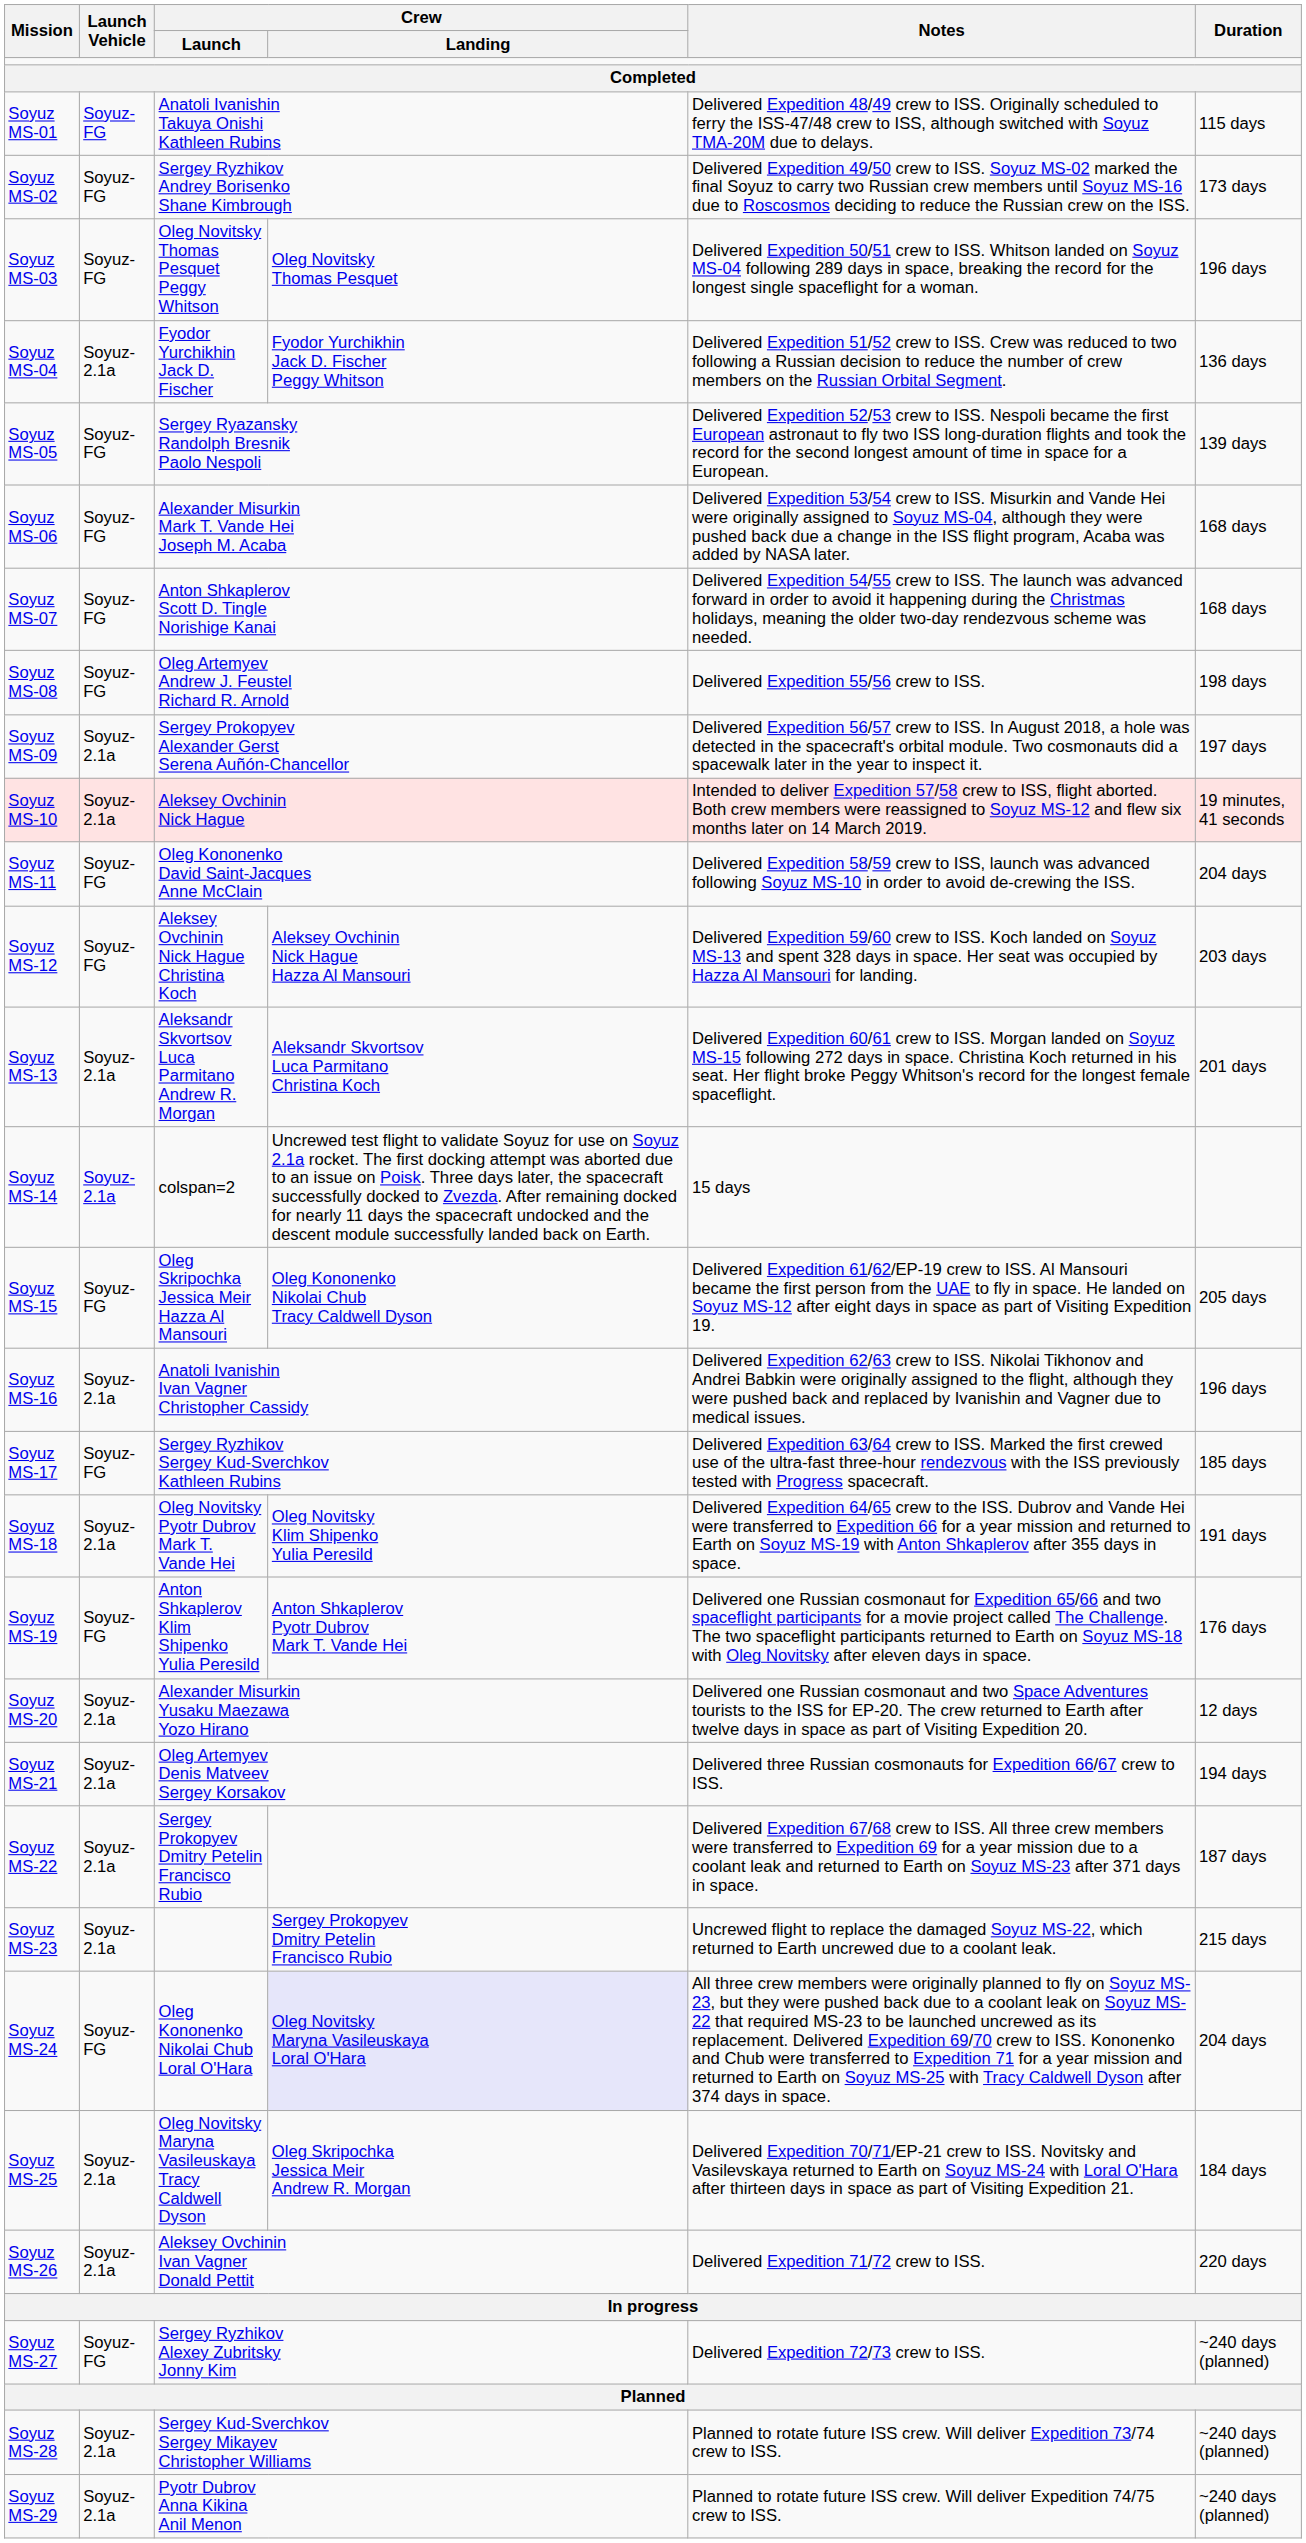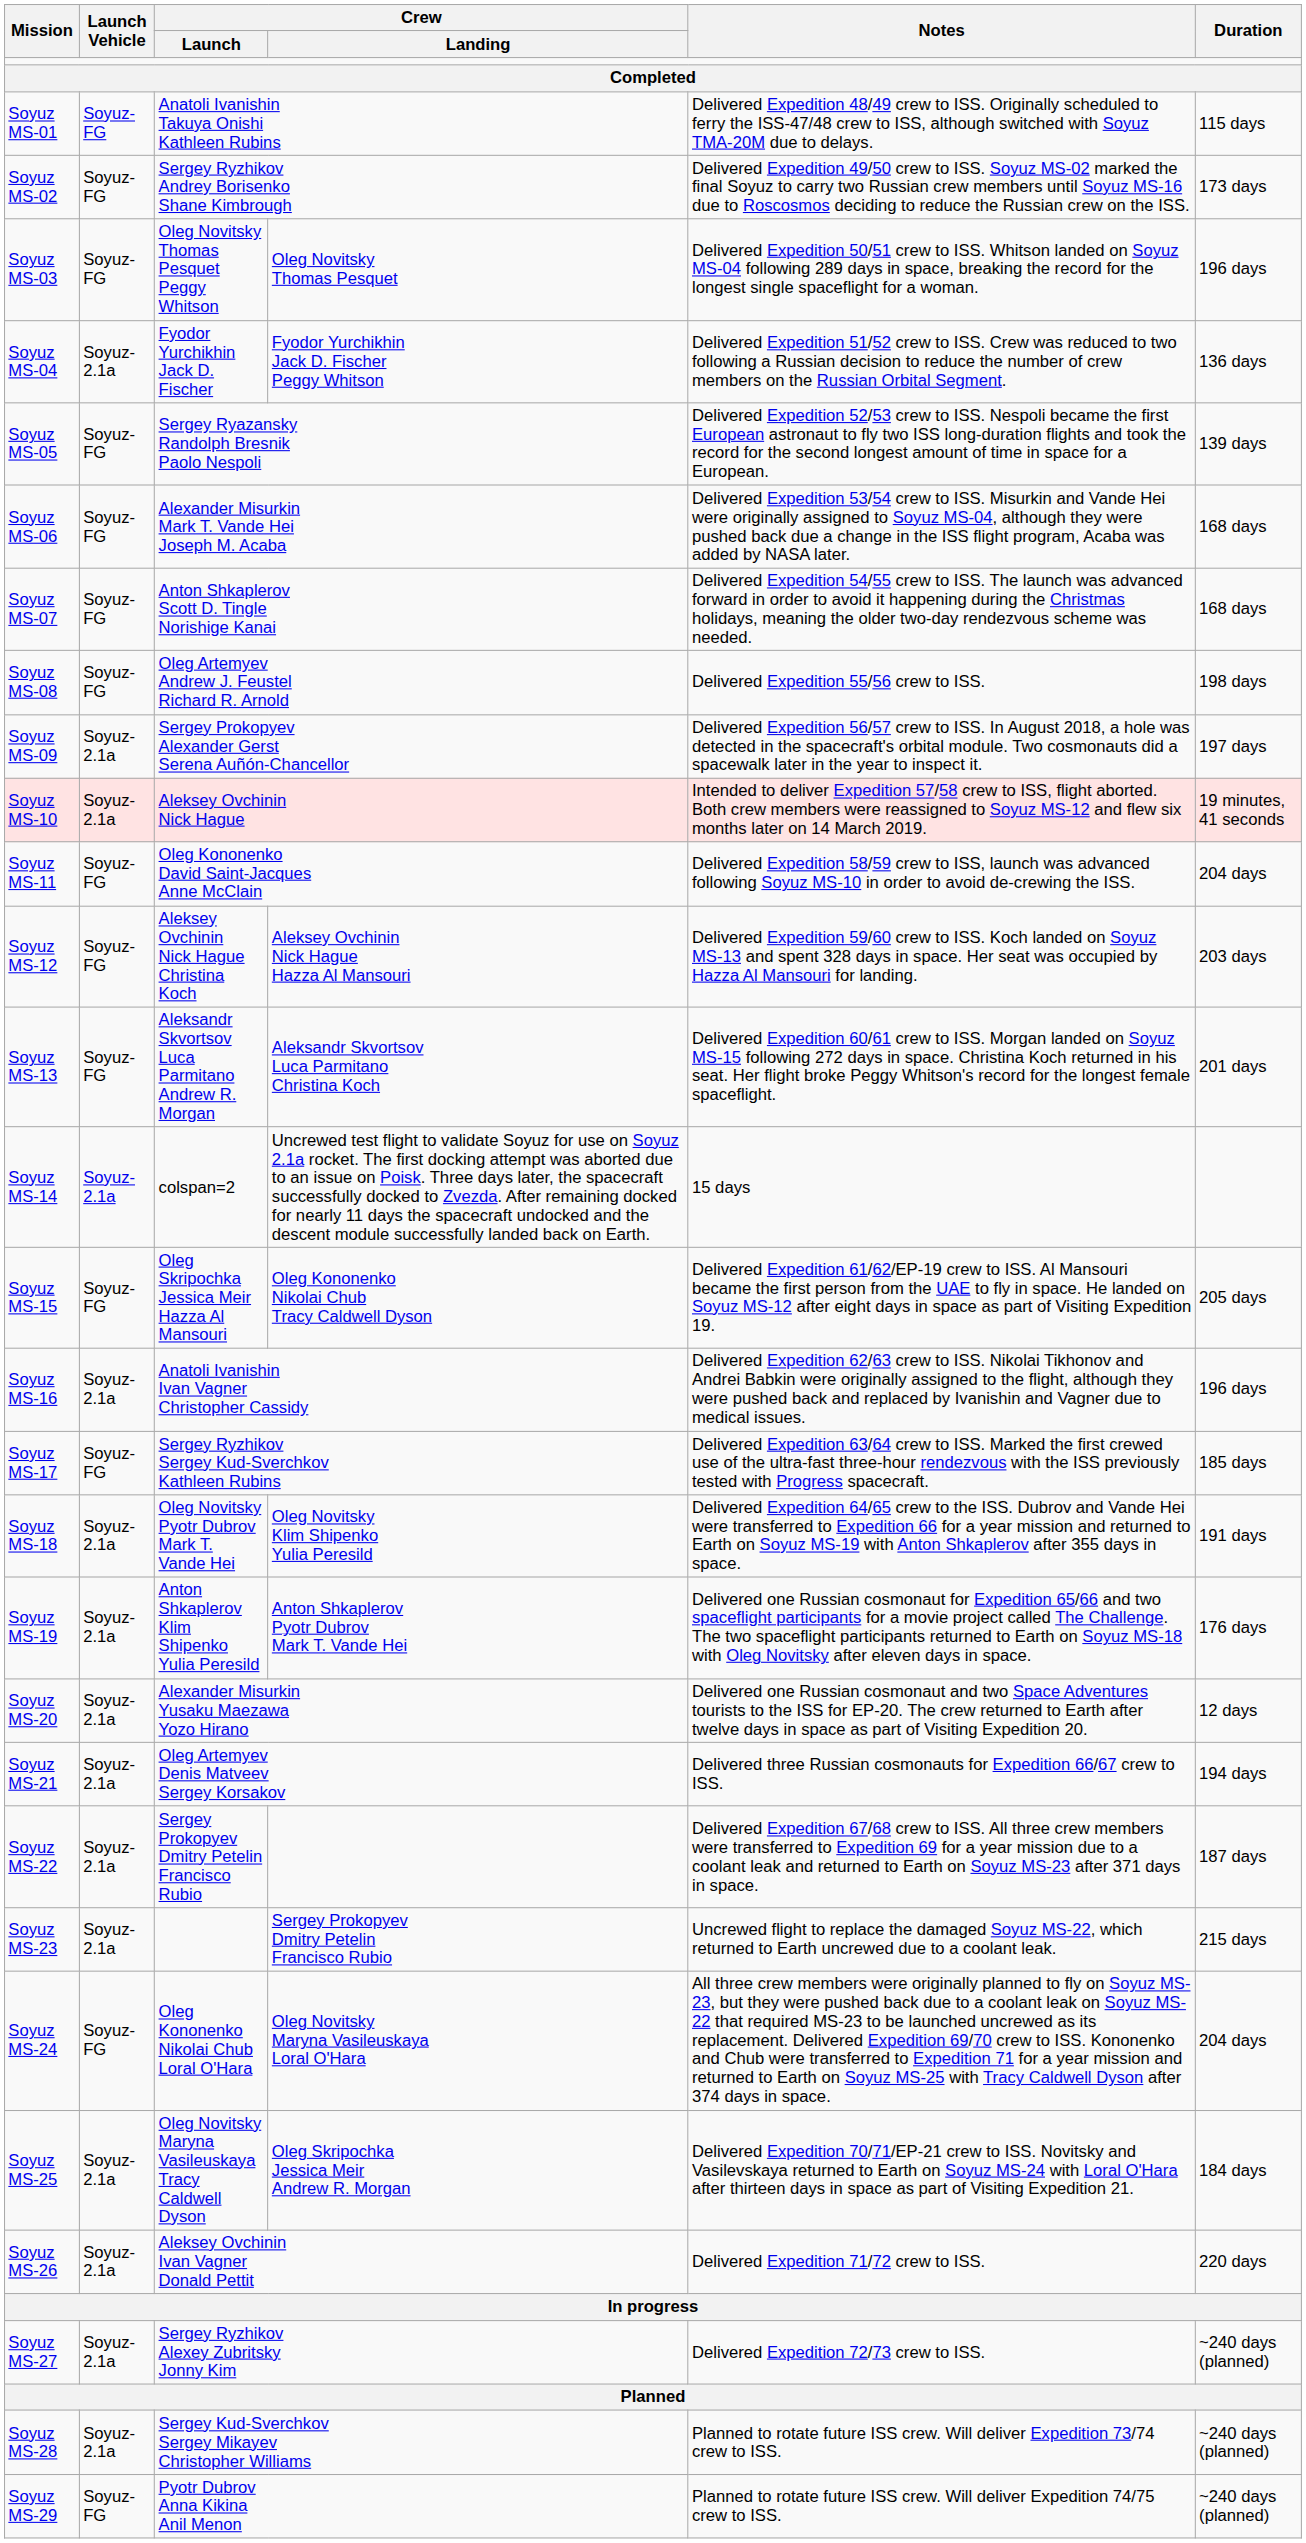(109, 1067) Soyuz-2.1a -> (109, 1067) Soyuz-FG
(109, 1627) Soyuz-FG -> (109, 1627) Soyuz-2.1a
(350, 2040) lavender background -> (350, 2040) no background
(109, 2352) Soyuz-FG -> (109, 2352) Soyuz-2.1a
(109, 2506) Soyuz-2.1a -> (109, 2506) Soyuz-FG
